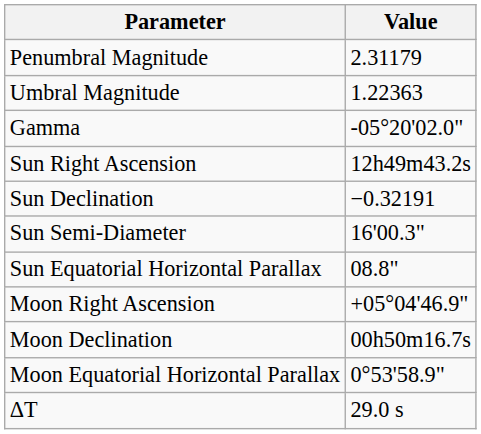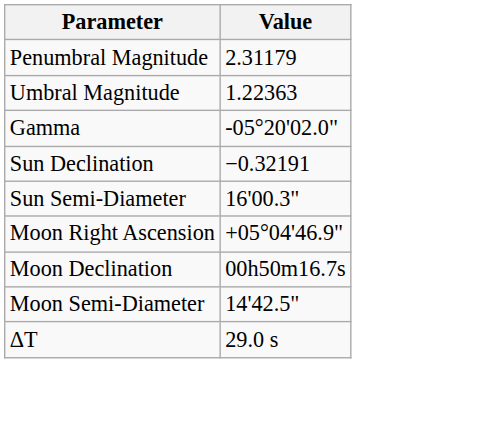- row: (103, 163)
- row: (166, 269)
+ row: (107, 304)
- row: (175, 374)
